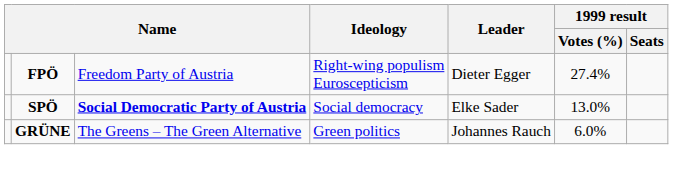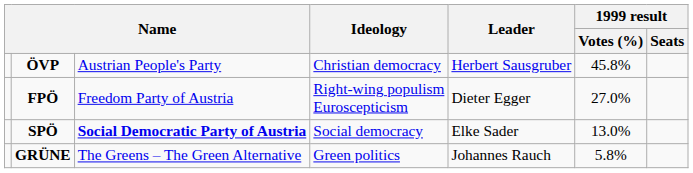+ row: (43, 65)
(590, 74) 27.4% -> (611, 98) 27.0%
(590, 131) 6.0% -> (611, 155) 5.8%
